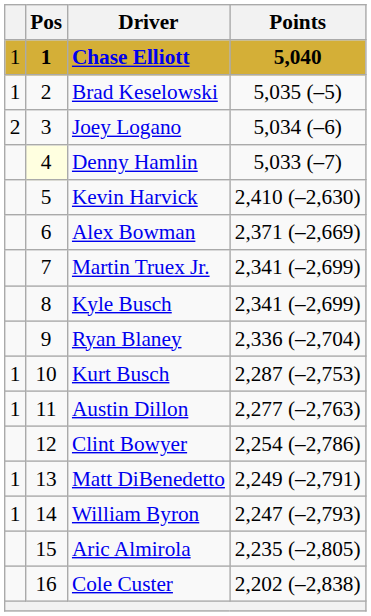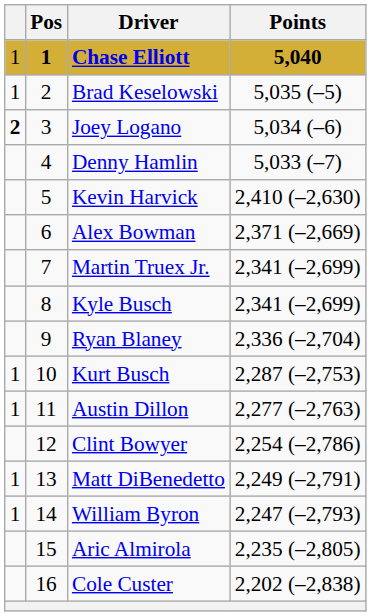(15, 127) normal -> (15, 127) bold
(46, 162) lightyellow background -> (46, 162) no background
